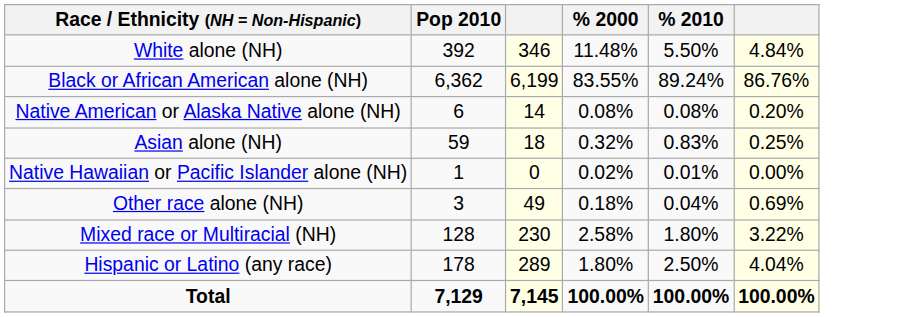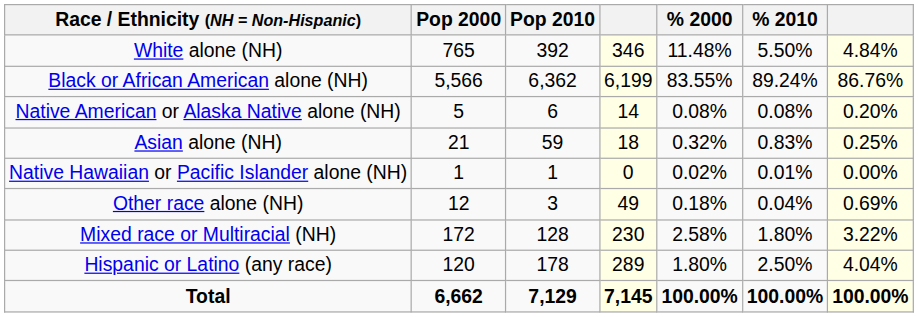+ column: (459, 19)
